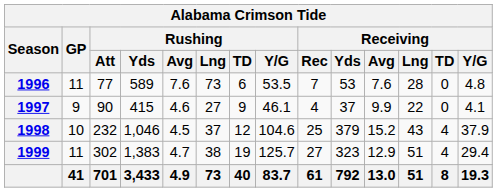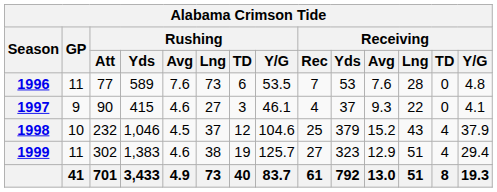(242, 107) 9 -> (242, 107) 3
(381, 107) 9.9 -> (381, 107) 9.3
(180, 152) 4.7 -> (180, 152) 4.6
